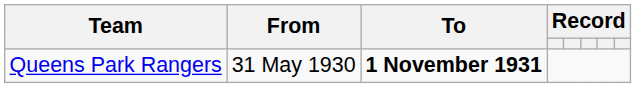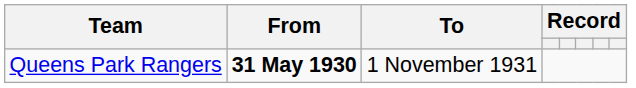(294, 65) normal -> (294, 65) bold
(454, 65) bold -> (452, 65) normal
